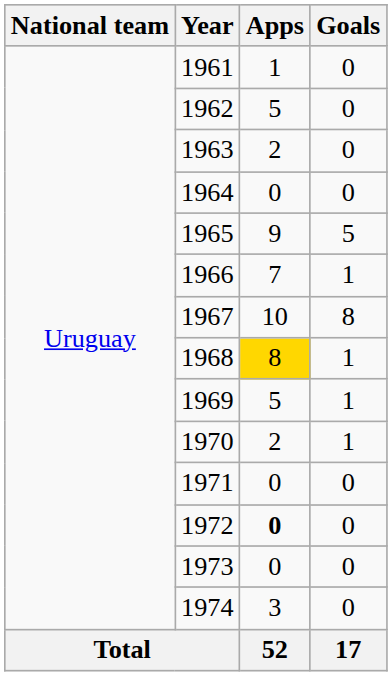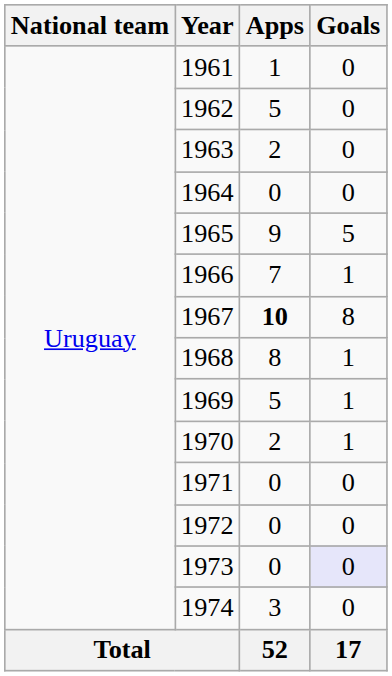(275, 316) normal -> (275, 316) bold
(275, 358) gold background -> (275, 358) no background
(275, 524) bold -> (275, 524) normal
(348, 566) no background -> (348, 566) lavender background
